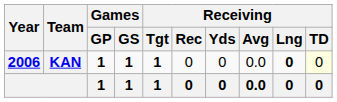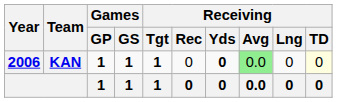(222, 62) normal -> (222, 62) bold
(256, 62) no background -> (256, 62) lightgreen background
(289, 62) bold -> (289, 62) normal
